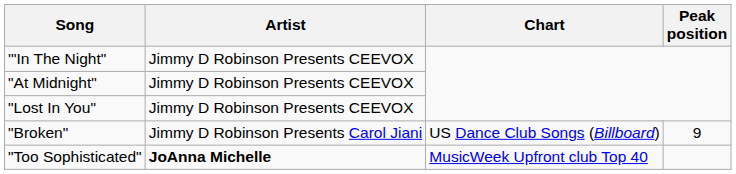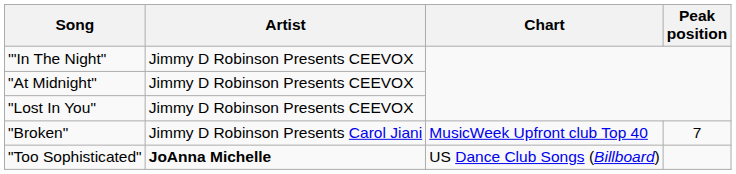(545, 132) US Dance Club Songs (Billboard) -> (539, 132) MusicWeek Upfront club Top 40
(697, 132) 9 -> (697, 132) 7
(539, 157) MusicWeek Upfront club Top 40 -> (545, 157) US Dance Club Songs (Billboard)
